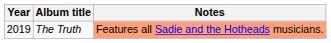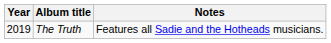(210, 30) lightsalmon background -> (210, 30) no background
